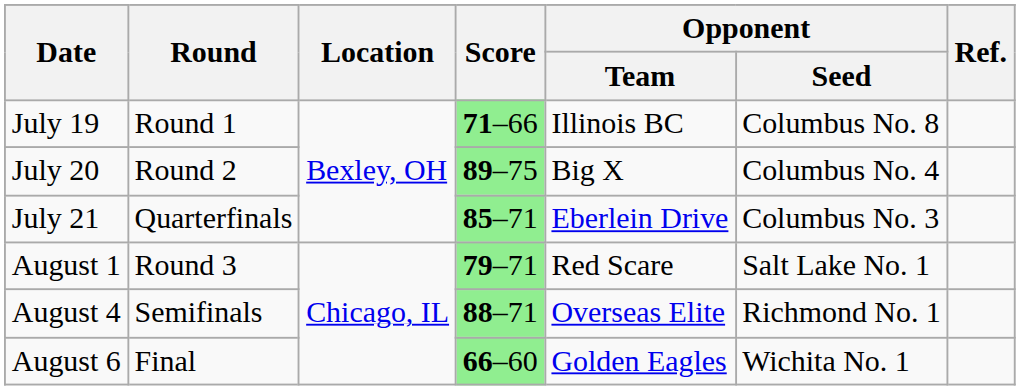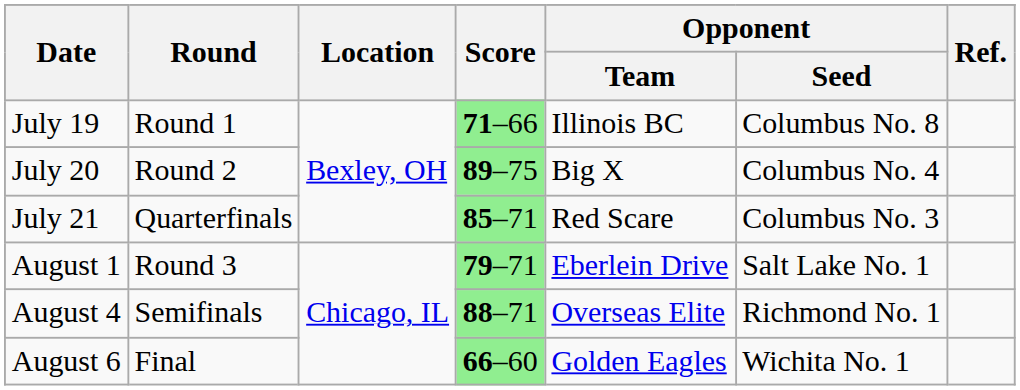(640, 218) Eberlein Drive -> (613, 218) Red Scare
(613, 265) Red Scare -> (640, 265) Eberlein Drive
